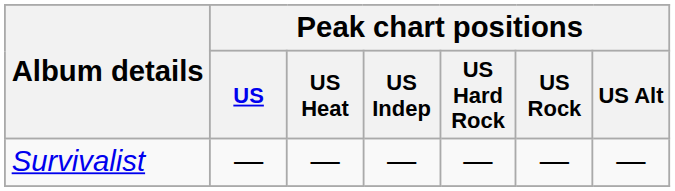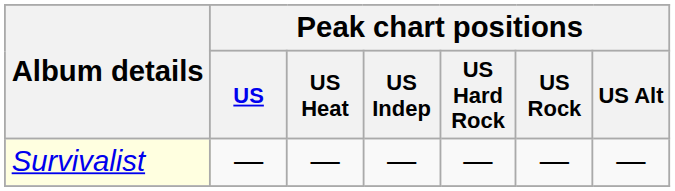(78, 161) no background -> (78, 161) lightyellow background
